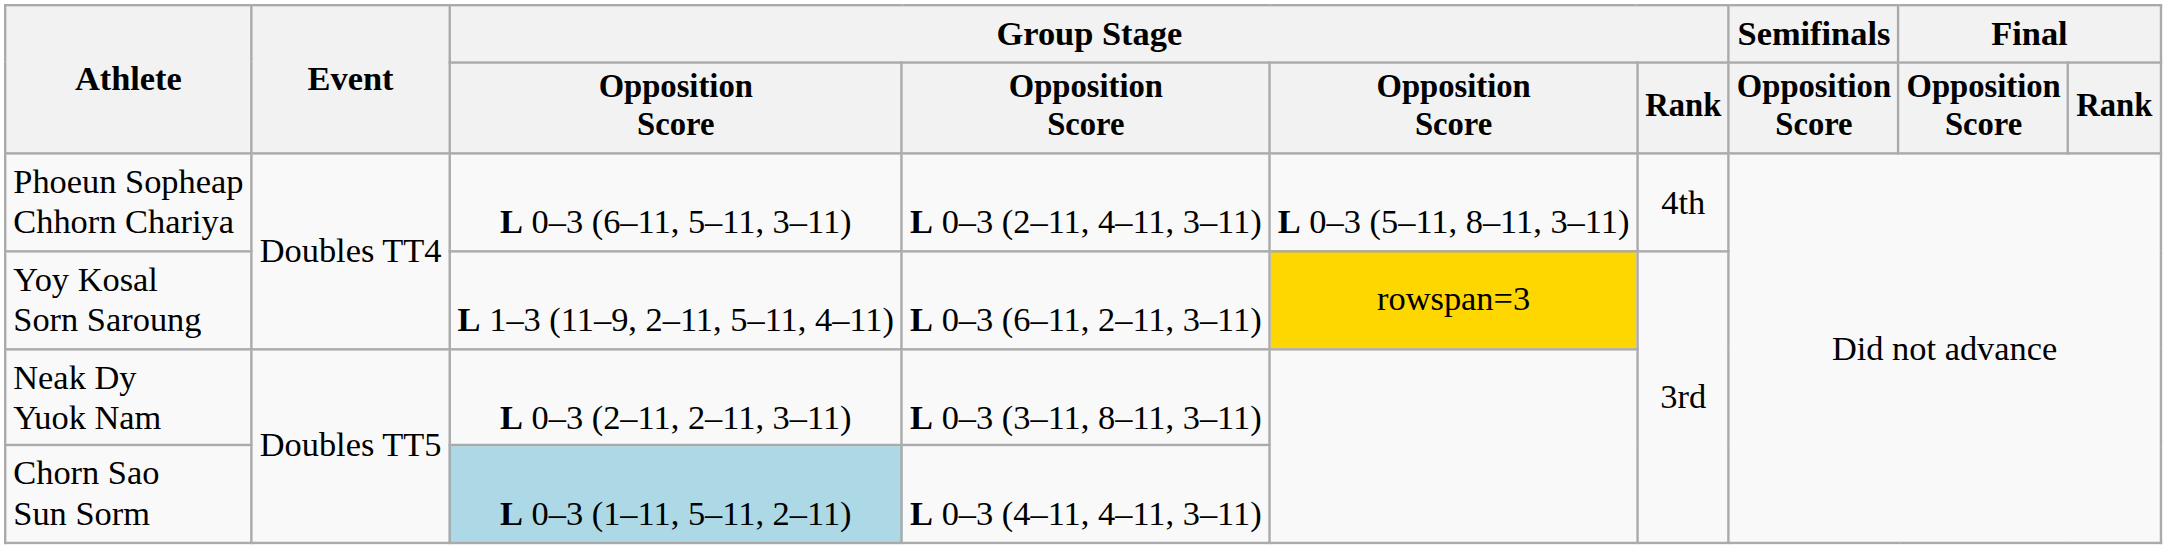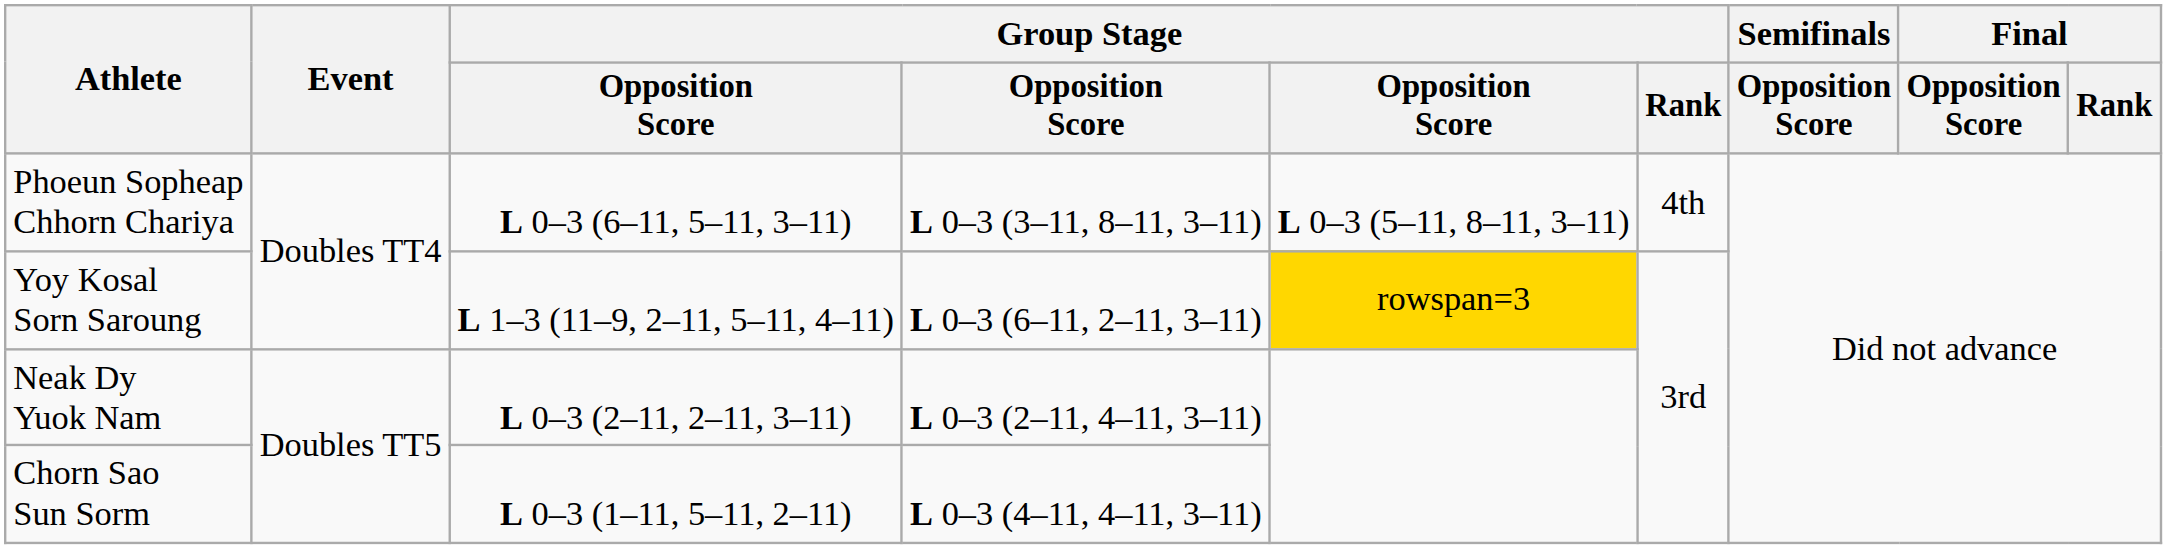(1086, 222) L 0–3 (2–11, 4–11, 3–11) -> (1086, 222) L 0–3 (3–11, 8–11, 3–11)
(1086, 417) L 0–3 (3–11, 8–11, 3–11) -> (1086, 417) L 0–3 (2–11, 4–11, 3–11)
(676, 514) lightblue background -> (676, 514) no background
